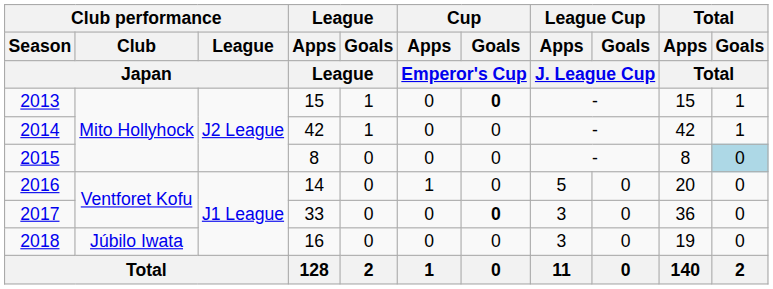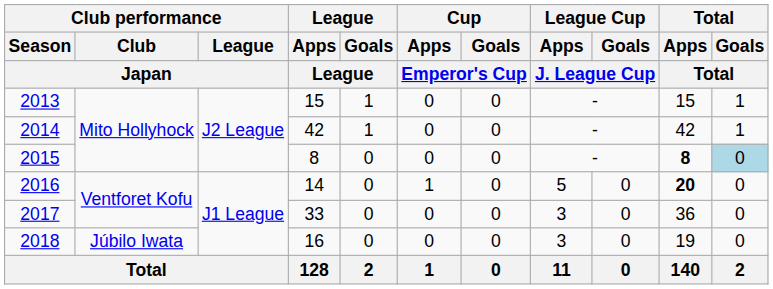(496, 102) bold -> (496, 102) normal
(685, 158) normal -> (685, 158) bold
(685, 185) normal -> (685, 185) bold
(496, 213) bold -> (496, 213) normal
